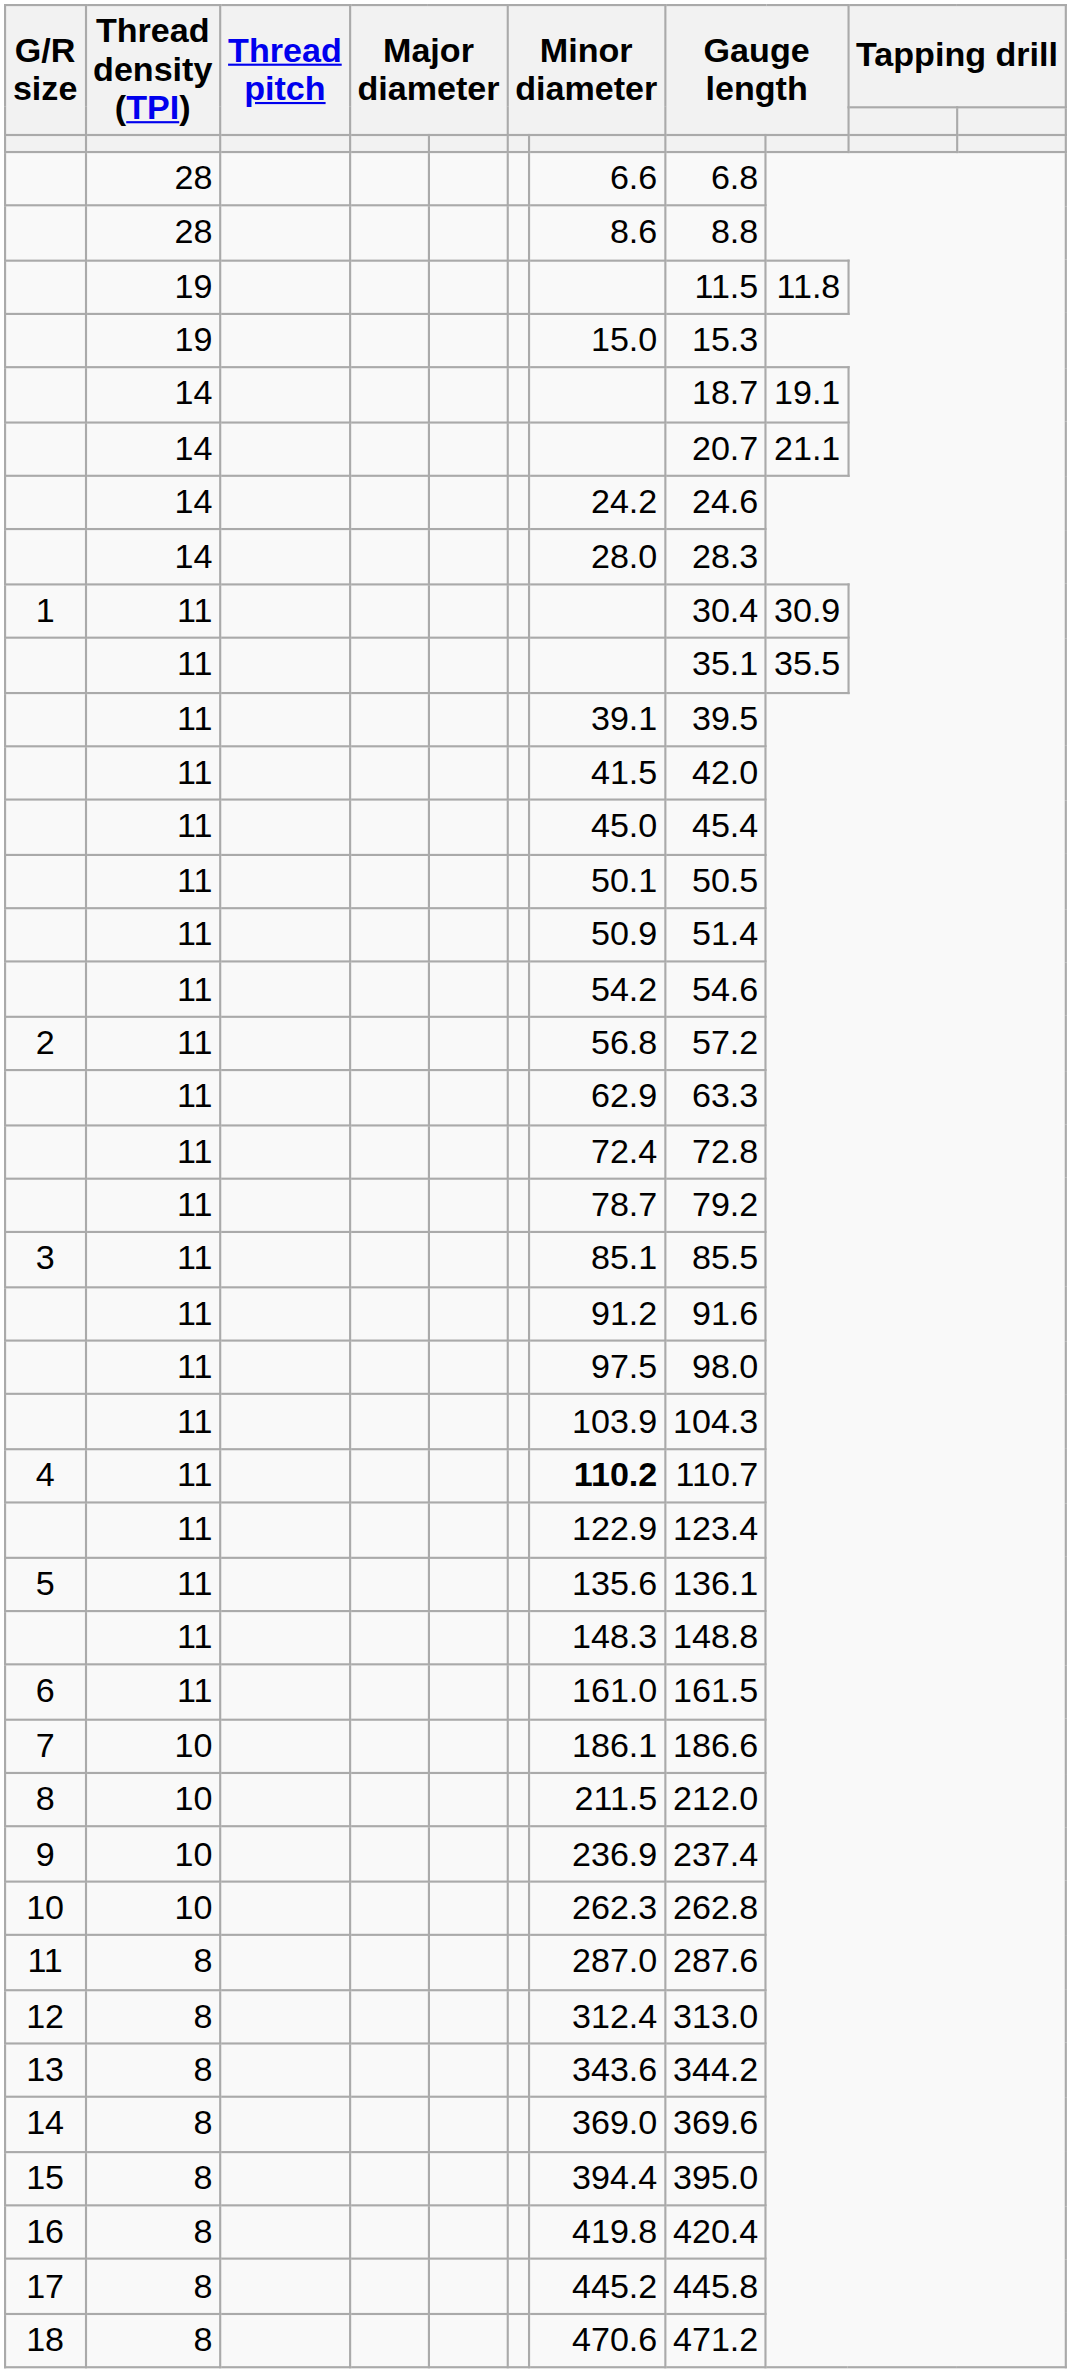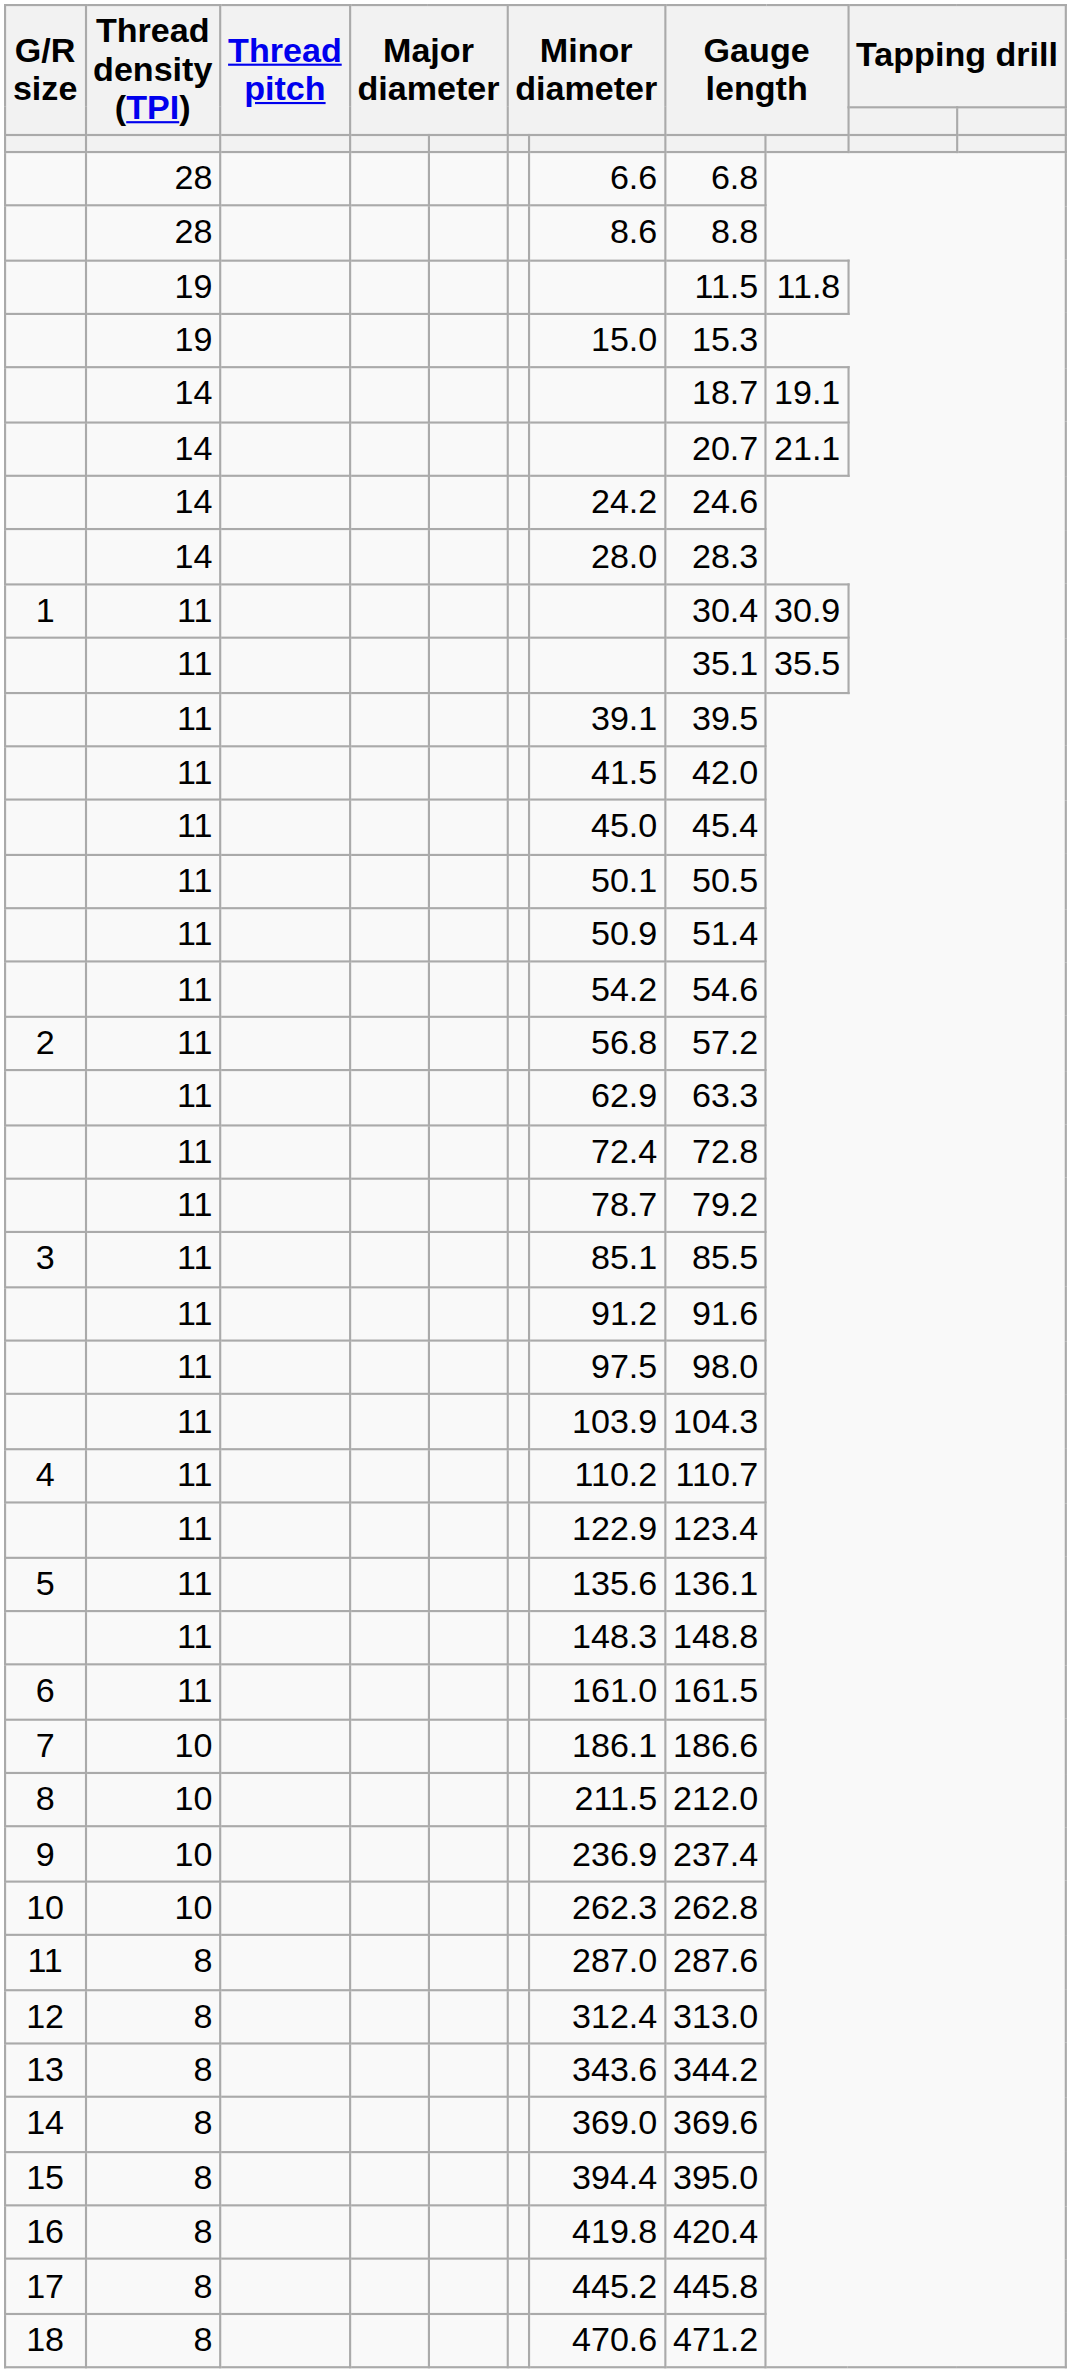(616, 1475) bold -> (616, 1475) normal
